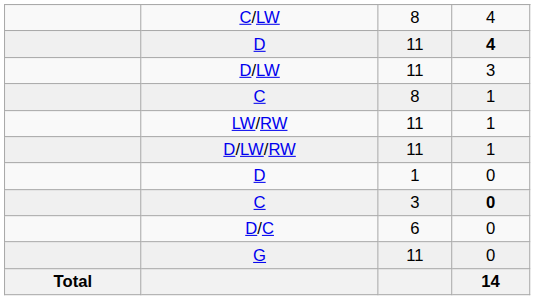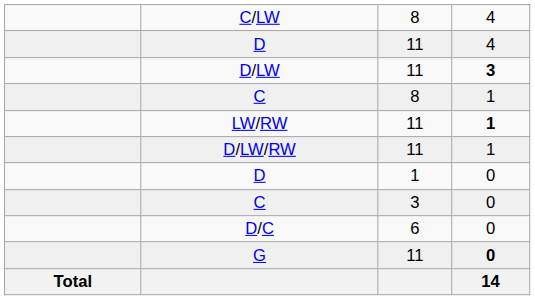(491, 44) bold -> (491, 44) normal
(491, 70) normal -> (491, 70) bold
(491, 123) normal -> (491, 123) bold
(491, 202) bold -> (491, 202) normal
(491, 255) normal -> (491, 255) bold
